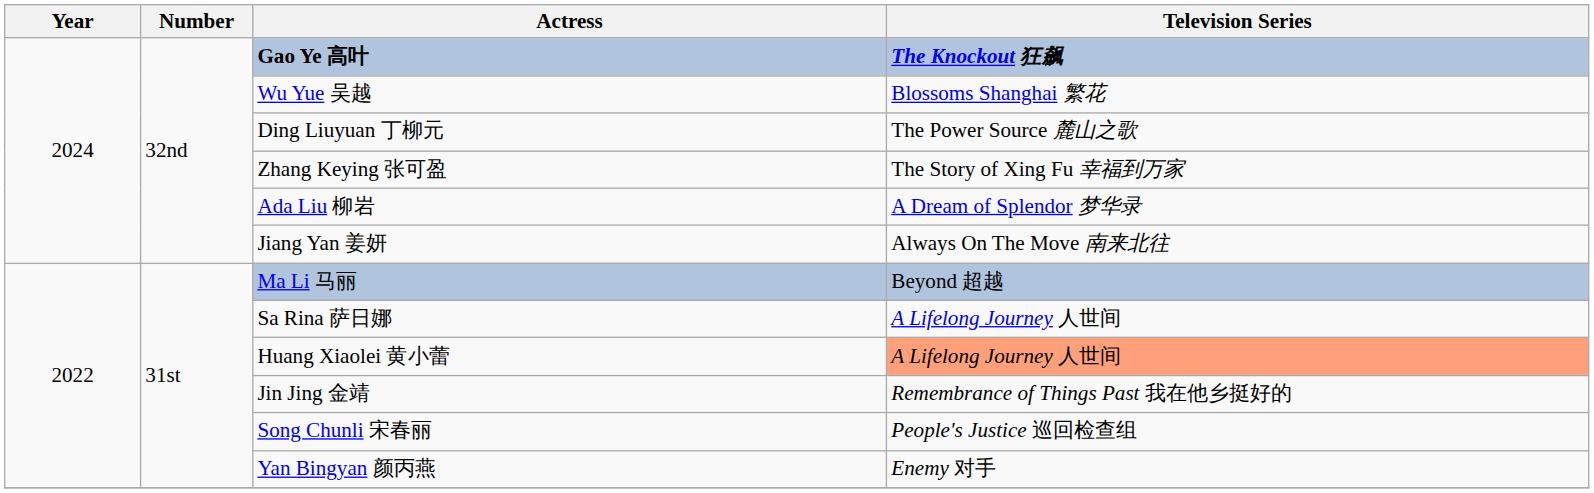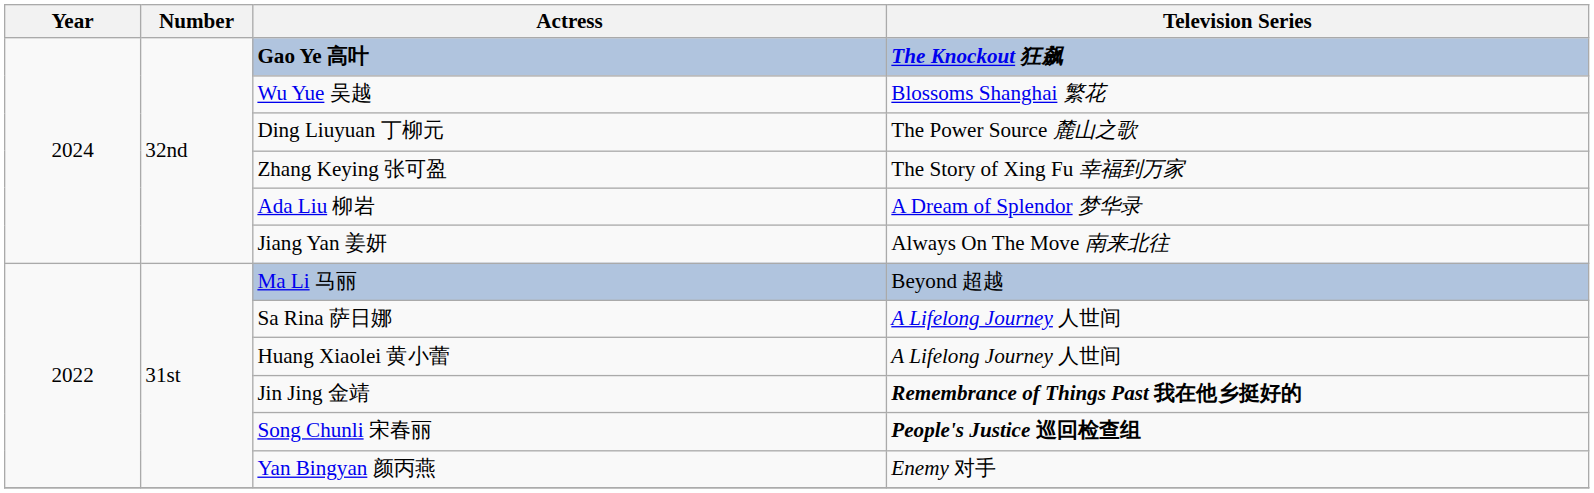(1006, 355) lightsalmon background -> (1006, 355) no background
(1092, 393) normal -> (1097, 393) bold
(1014, 430) normal -> (1016, 430) bold
